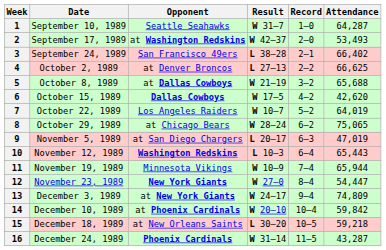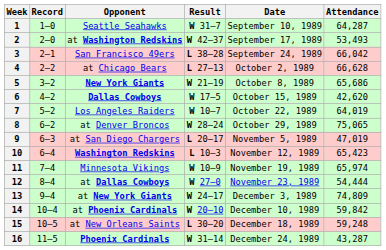columns swapped: (79, 11) <-> (306, 11)
(352, 54) 66,402 -> (352, 54) 66,042
(188, 68) at Denver Broncos -> (125, 68) at Chicago Bears
(352, 68) 66,625 -> (352, 68) 66,628
(188, 82) at Dallas Cowboys -> (125, 82) New York Giants
(352, 82) 65,688 -> (352, 82) 65,686
(188, 125) at Chicago Bears -> (125, 125) at Denver Broncos
(352, 153) 65,443 -> (352, 153) 65,423
(352, 168) 65,944 -> (352, 168) 65,974
(188, 182) New York Giants -> (125, 182) at Dallas Cowboys
(352, 182) 54,447 -> (352, 182) 54,444
(352, 224) 59,218 -> (352, 224) 59,248
